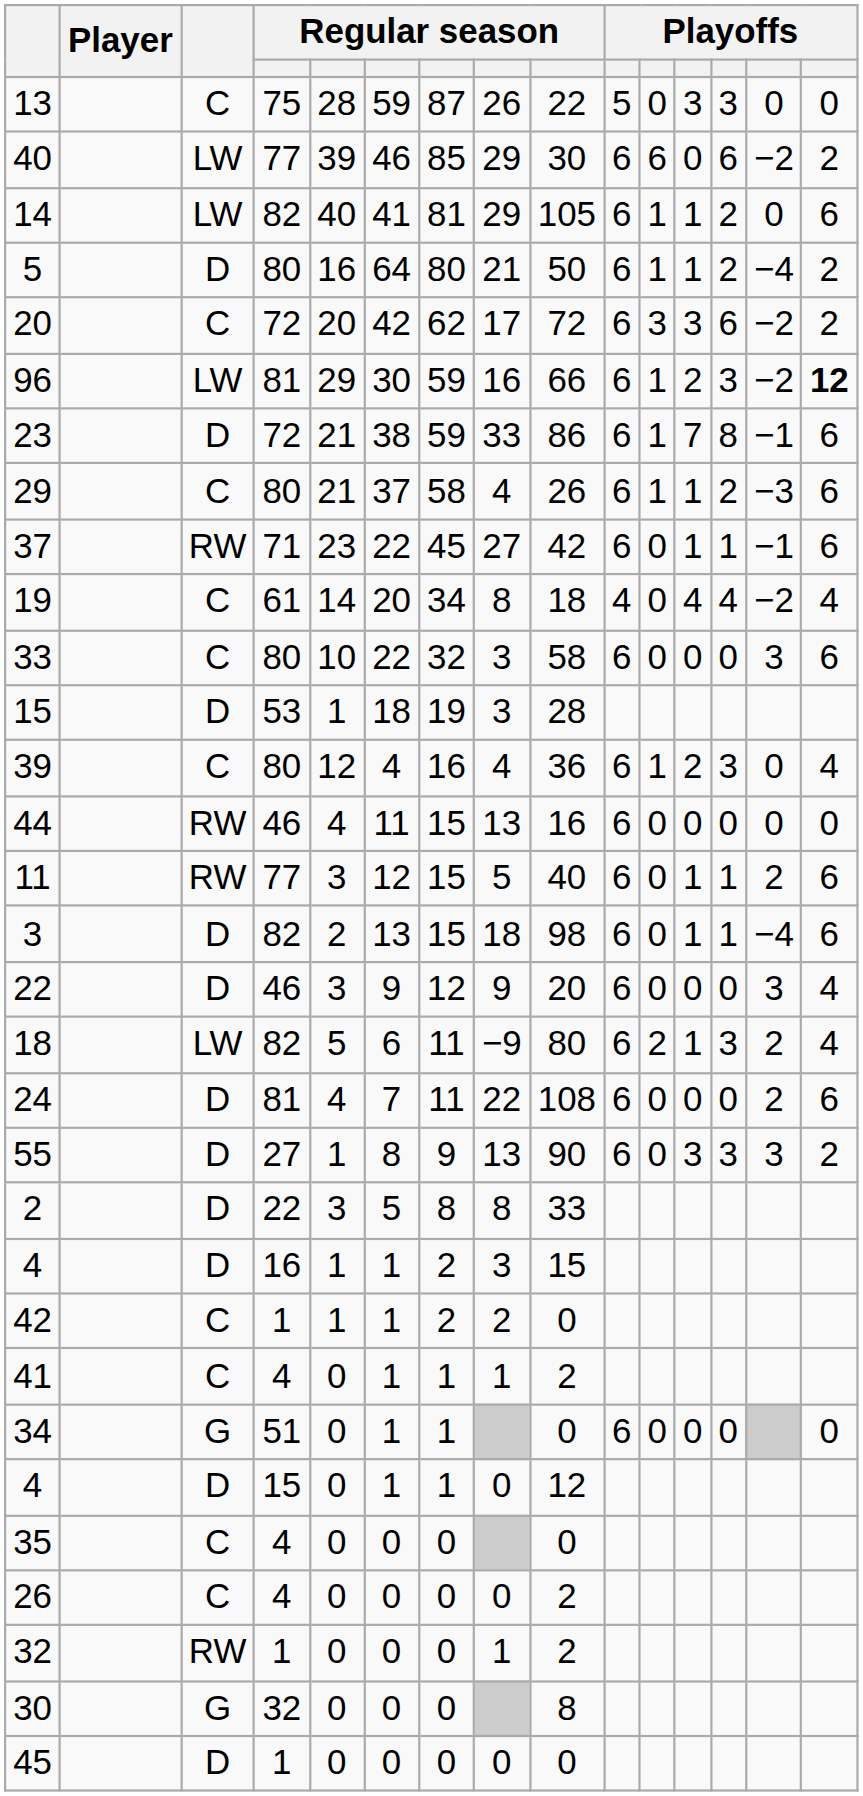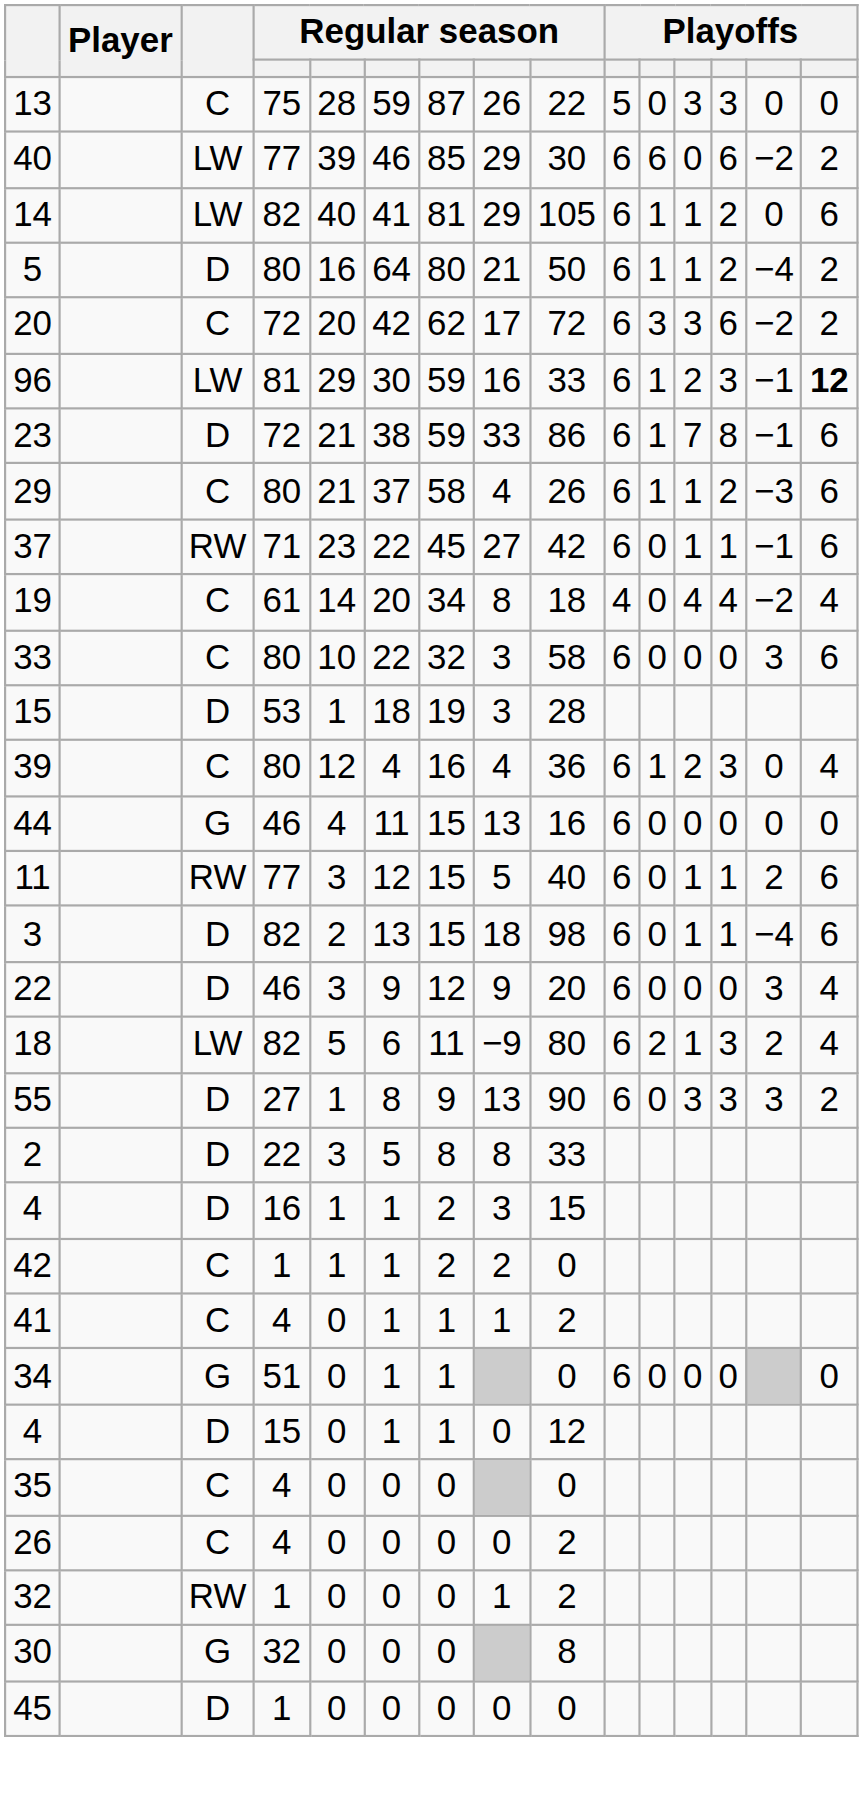(567, 380) 66 -> (567, 380) 33
(774, 380) −2 -> (774, 380) −1
(218, 822) RW -> (218, 822) G
- row: (33, 1099)
